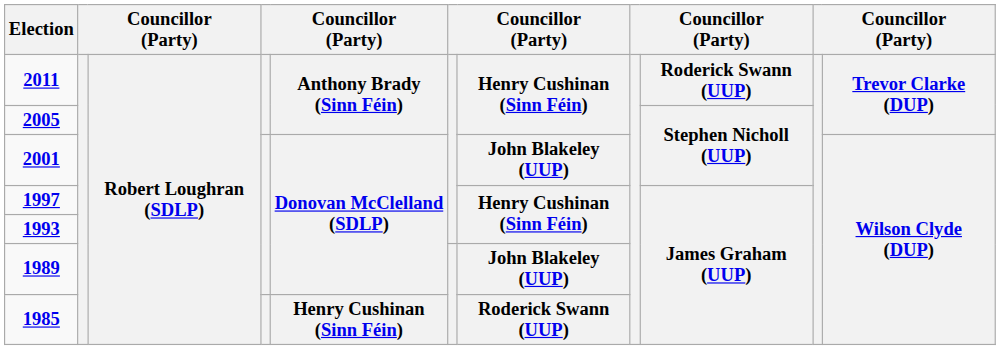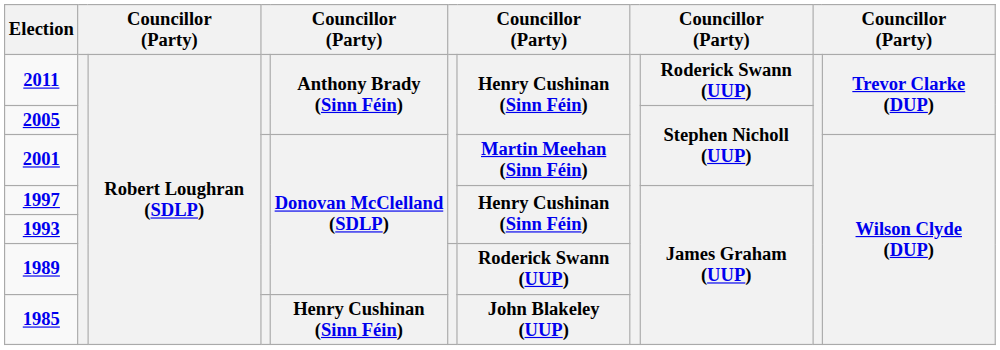(544, 159) John Blakeley (UUP) -> (544, 159) Martin Meehan (Sinn Féin)
(544, 268) John Blakeley (UUP) -> (544, 268) Roderick Swann (UUP)
(544, 319) Roderick Swann (UUP) -> (544, 319) John Blakeley (UUP)
